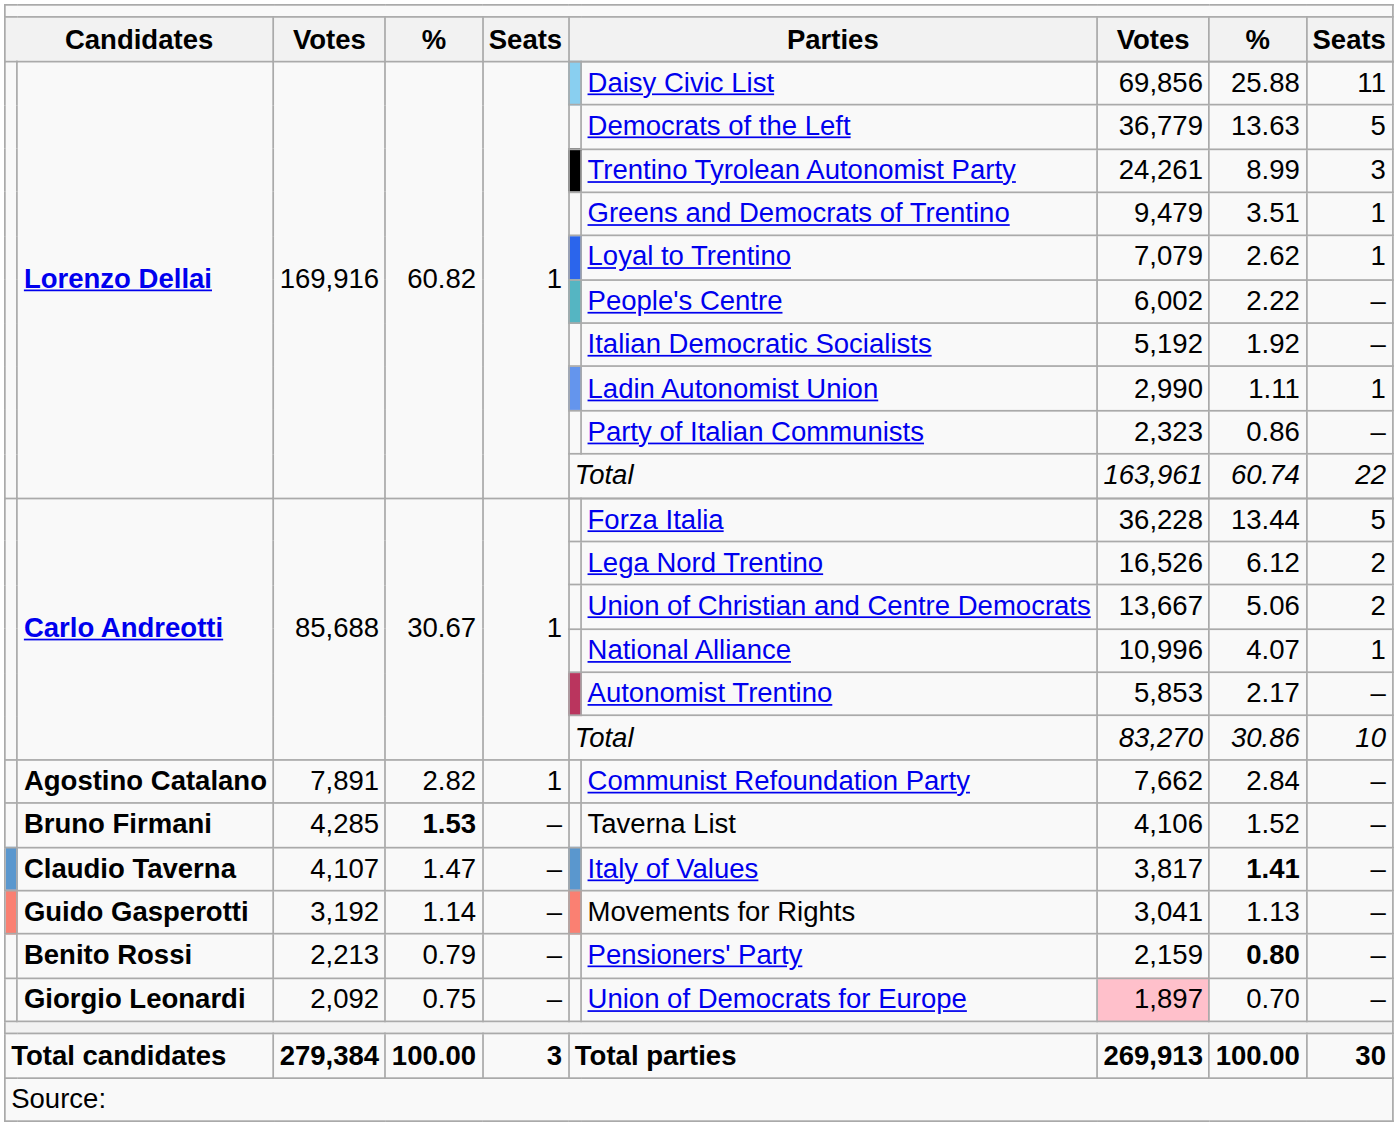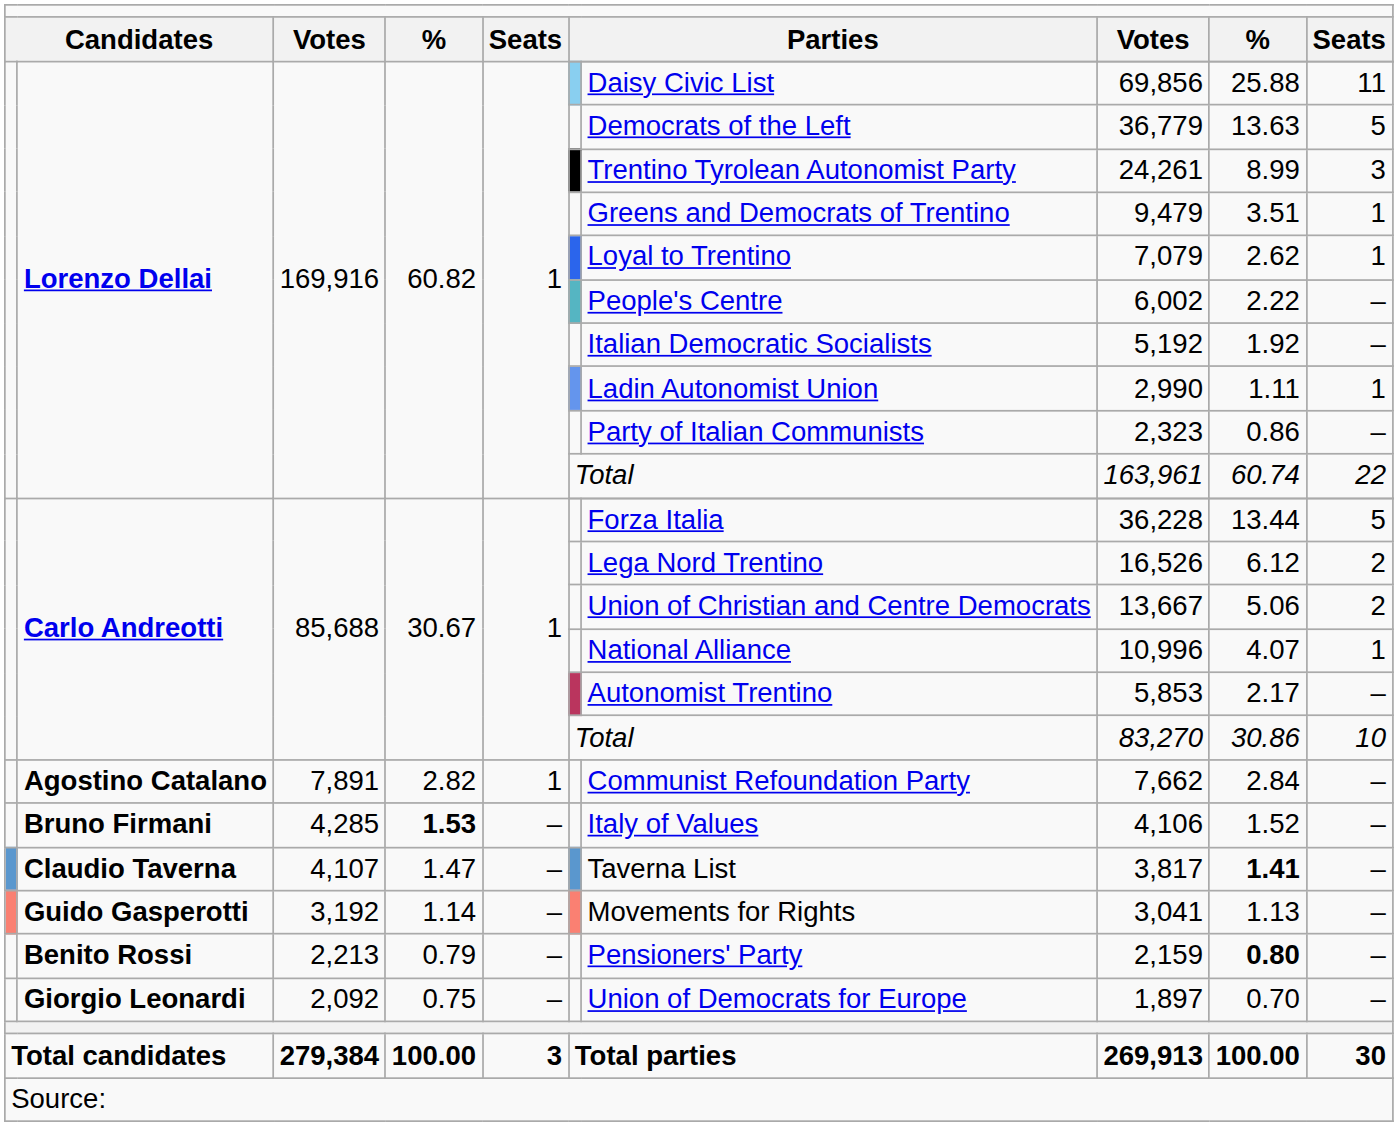(662, 824) Taverna List -> (673, 824) Italy of Values
(673, 868) Italy of Values -> (662, 868) Taverna List
(1169, 999) pink background -> (1169, 999) no background
